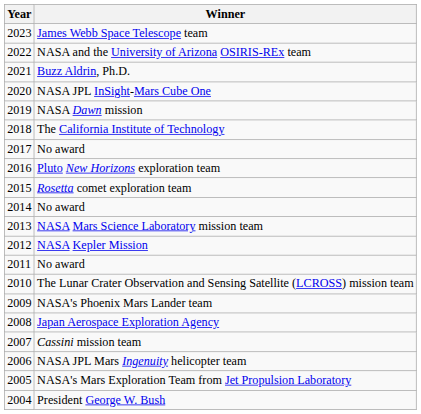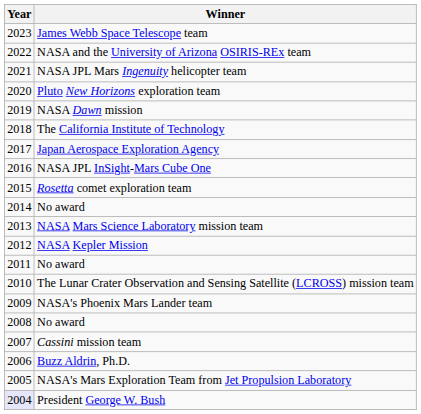(84, 71) Buzz Aldrin, Ph.D. -> (142, 71) NASA JPL Mars Ingenuity helicopter team
(124, 91) NASA JPL InSight-Mars Cube One -> (129, 91) Pluto New Horizons exploration team
(61, 149) No award -> (128, 149) Japan Aerospace Exploration Agency
(129, 168) Pluto New Horizons exploration team -> (124, 168) NASA JPL InSight-Mars Cube One
(128, 322) Japan Aerospace Exploration Agency -> (61, 322) No award
(142, 361) NASA JPL Mars Ingenuity helicopter team -> (84, 361) Buzz Aldrin, Ph.D.
(19, 399) no background -> (19, 399) lavender background
